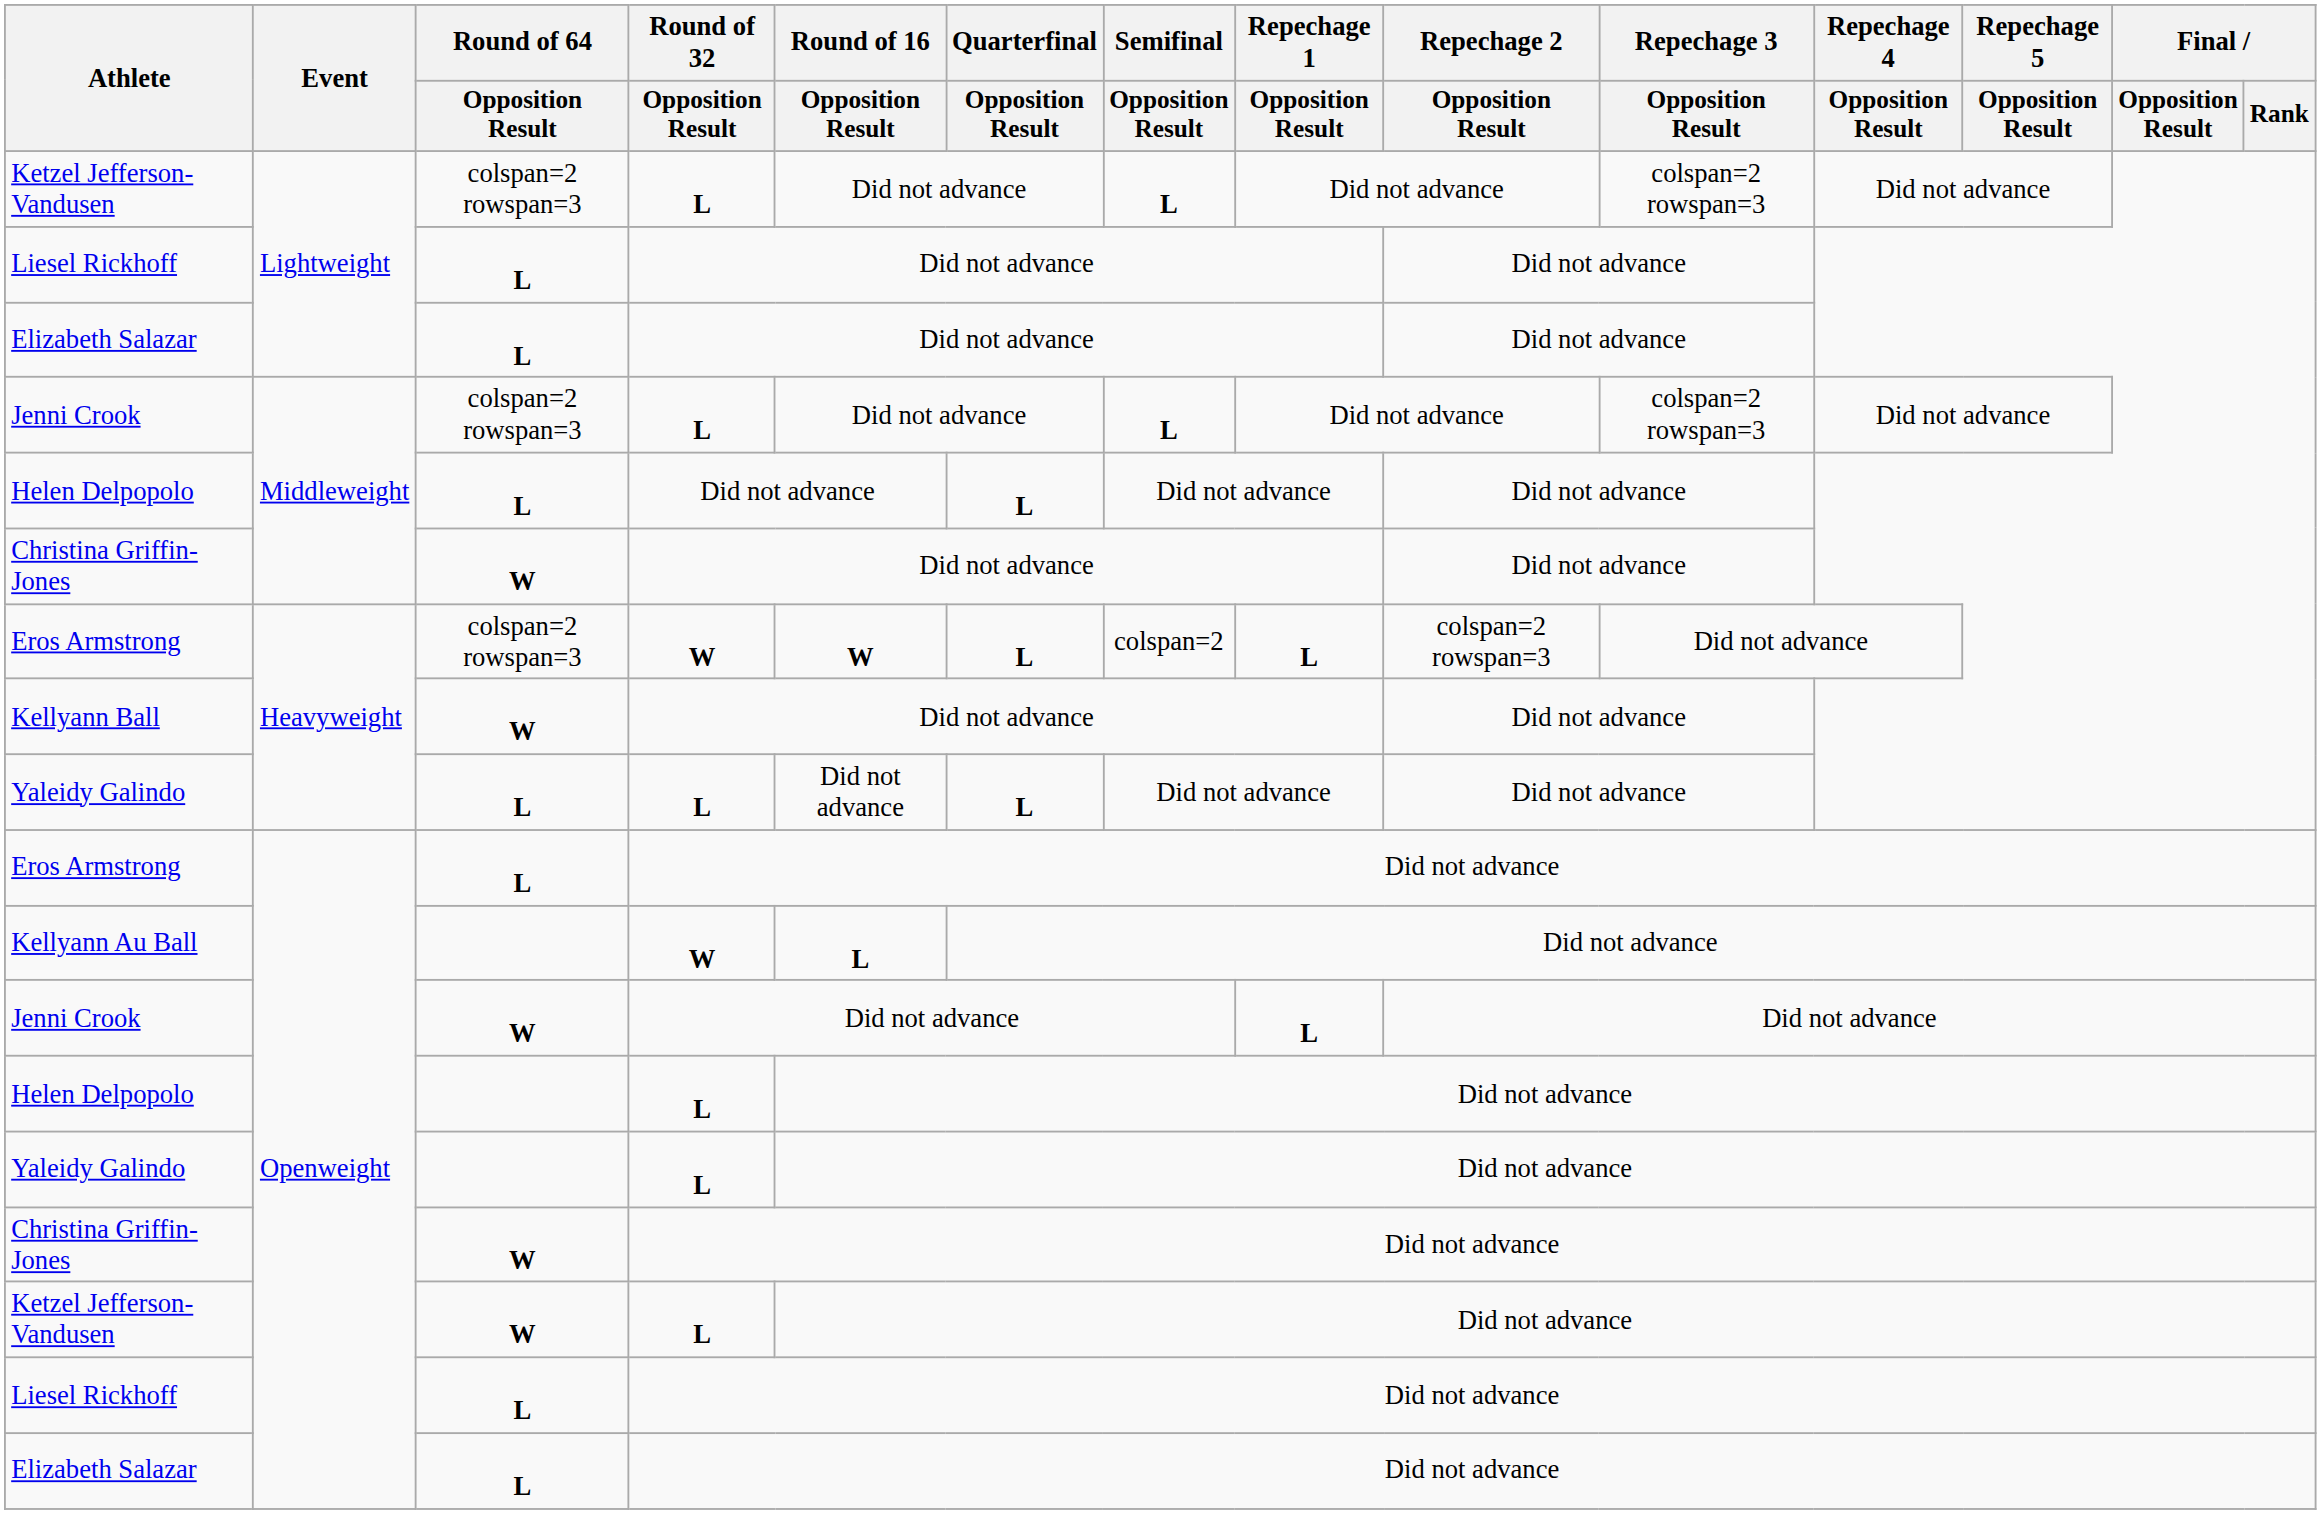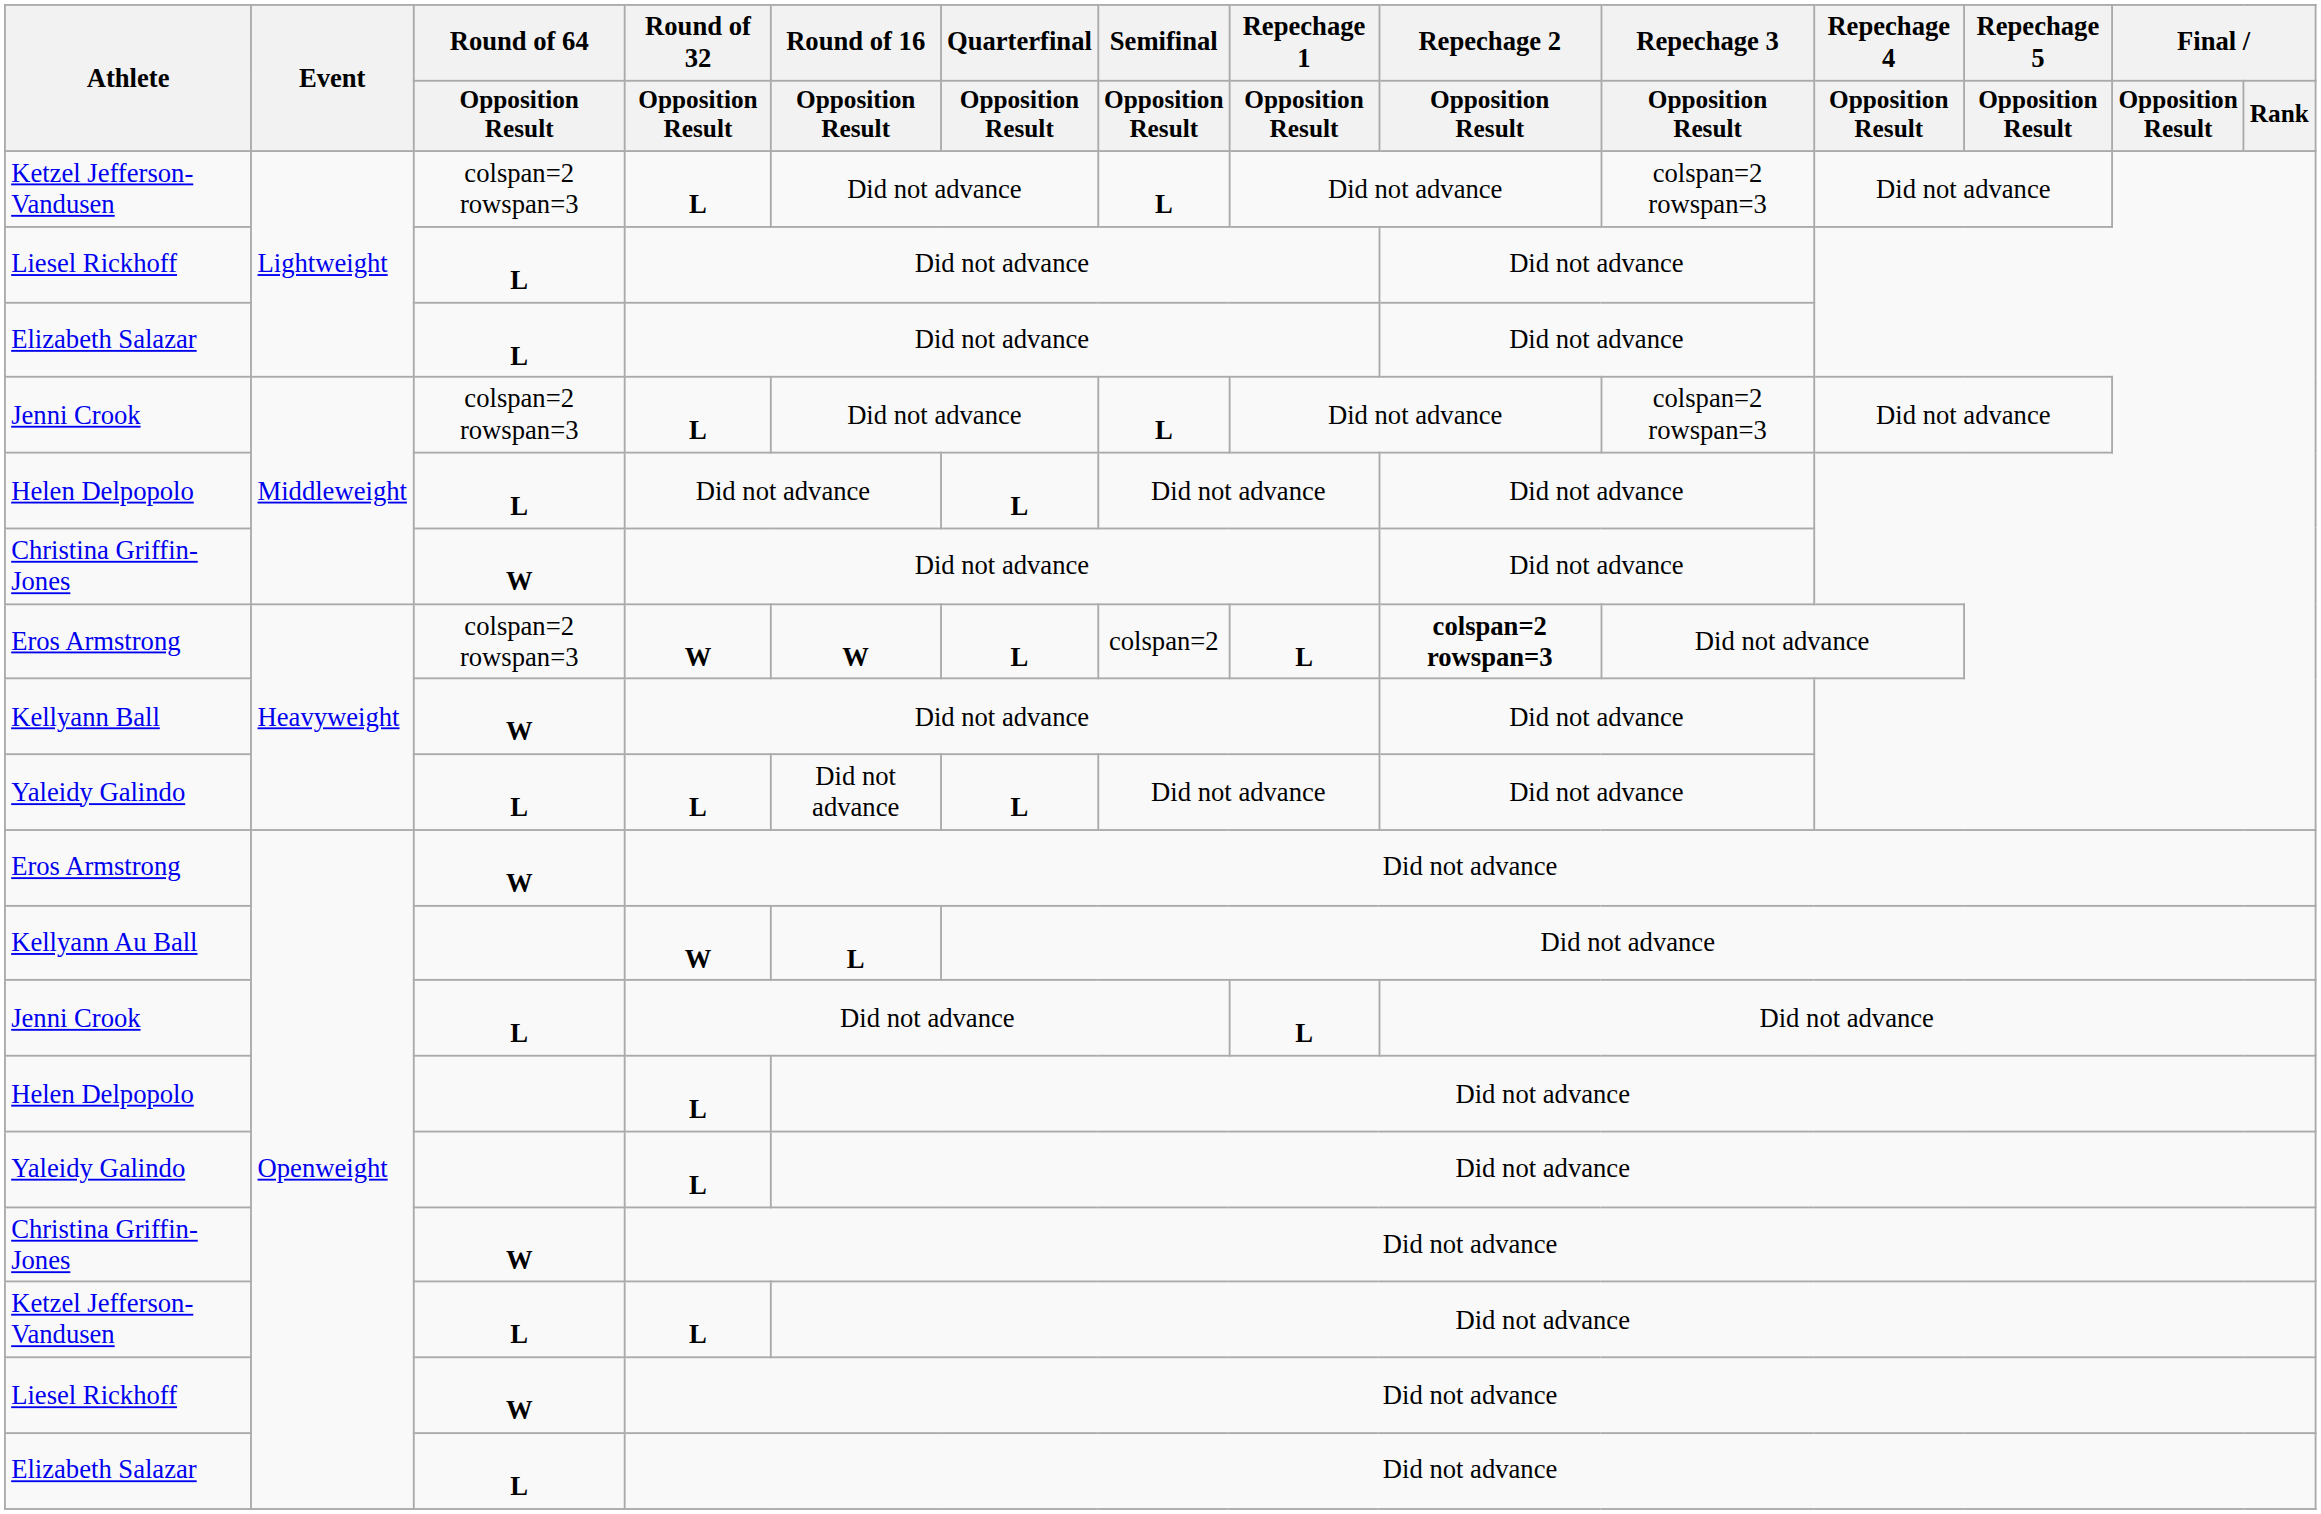(1491, 641) normal -> (1490, 641) bold
(522, 883) L -> (519, 883) W
(522, 1034) W -> (519, 1034) L
(522, 1335) W -> (519, 1335) L
(522, 1411) L -> (519, 1411) W
